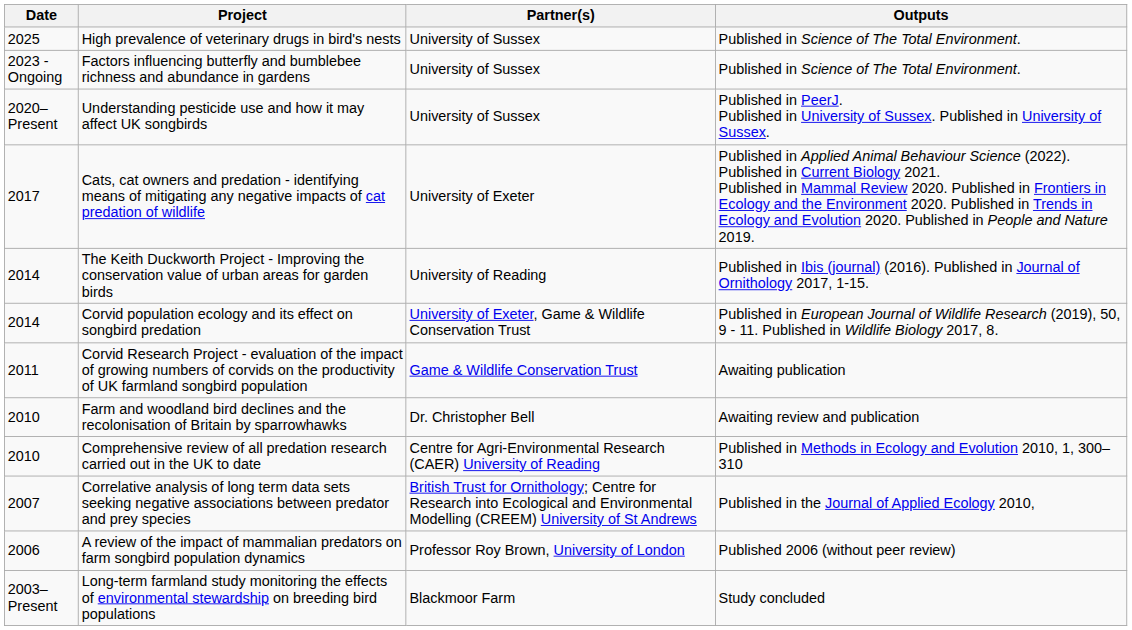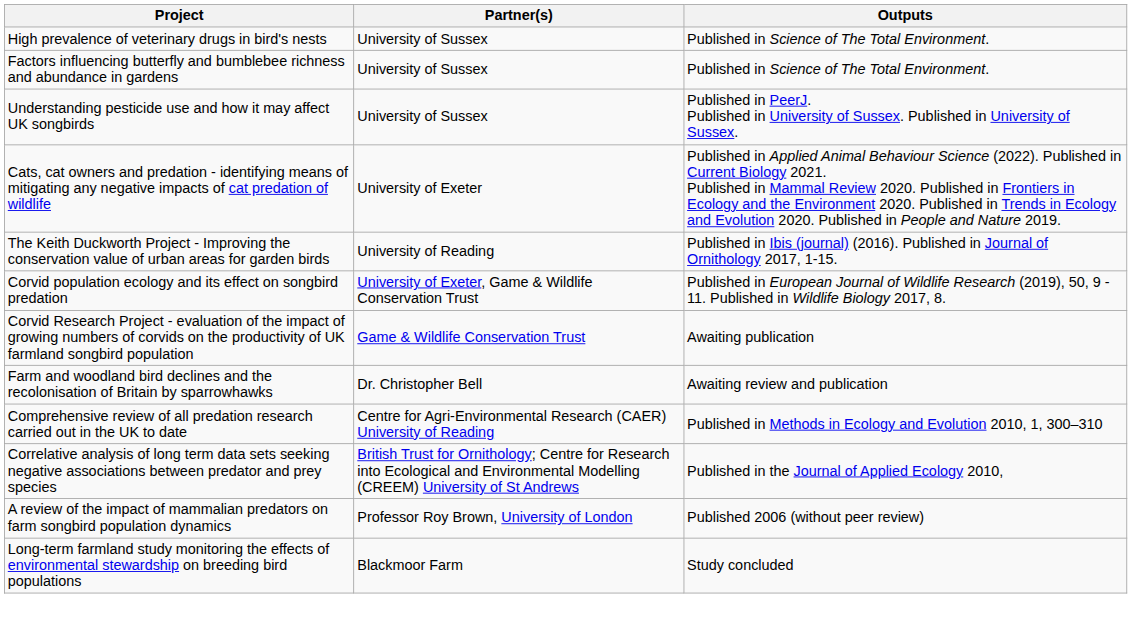- column: (41, 15)
